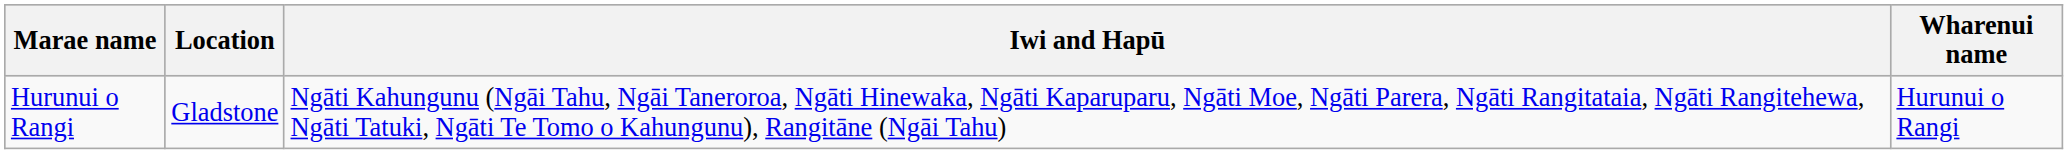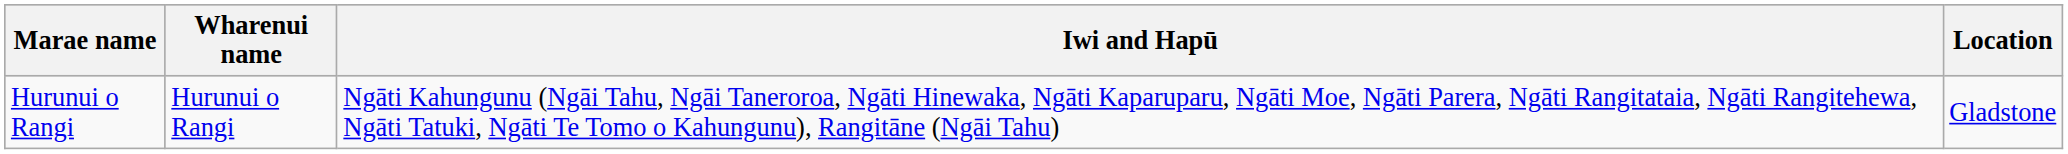columns swapped: (1976, 40) <-> (225, 40)
